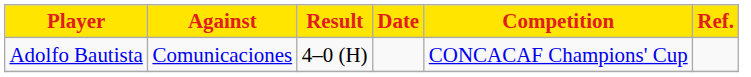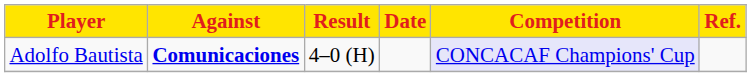(222, 54) normal -> (226, 54) bold
(558, 54) no background -> (565, 54) lavender background
